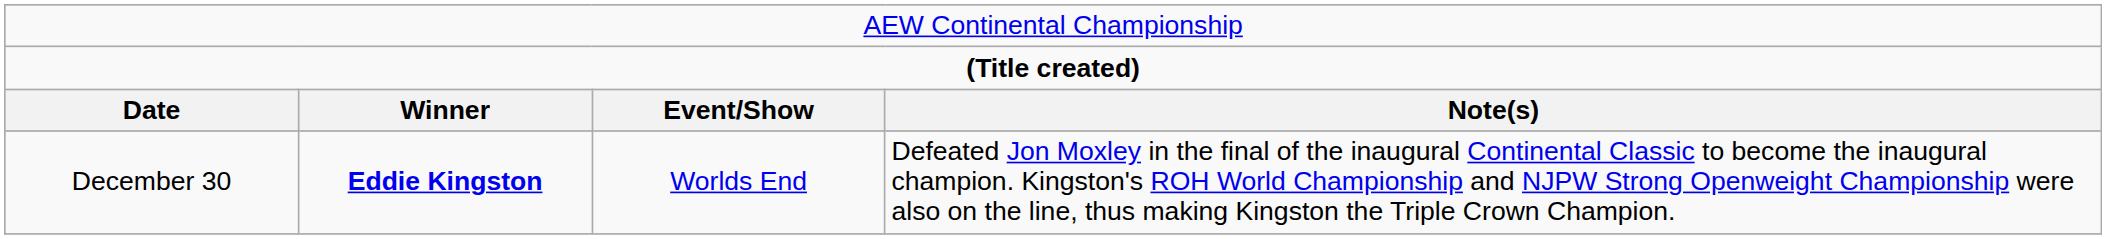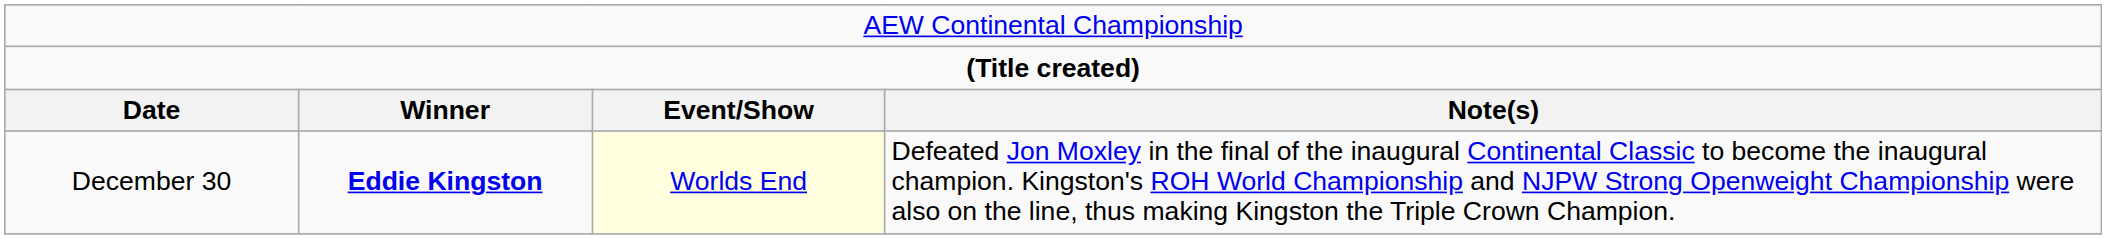(739, 181) no background -> (739, 181) lightyellow background
